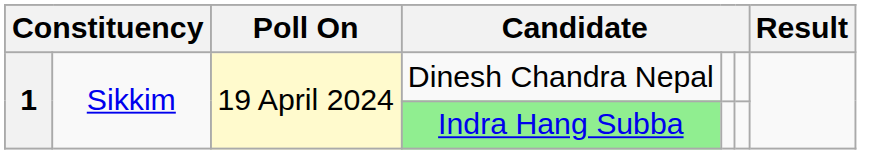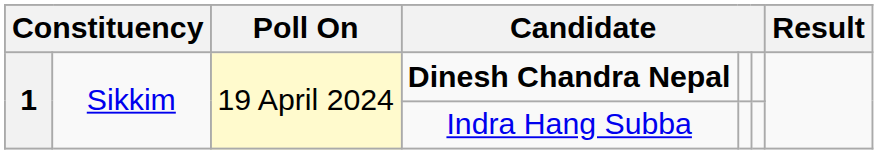(561, 76) normal -> (569, 76) bold
(561, 124) lightgreen background -> (569, 124) no background
